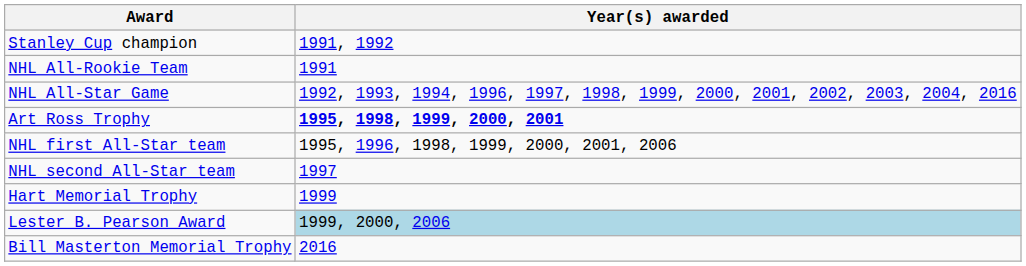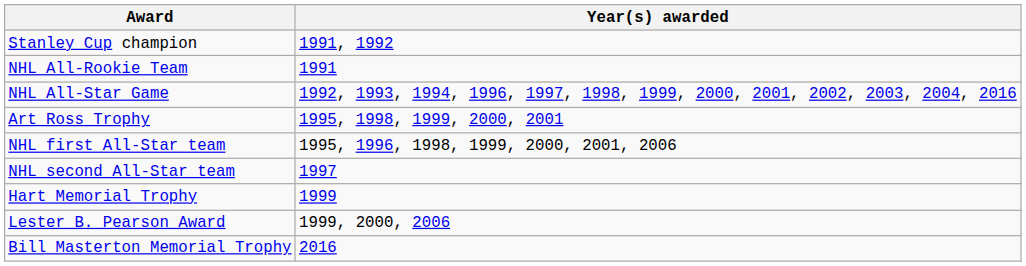(431, 120) bold -> (431, 120) normal
(375, 223) lightblue background -> (375, 223) no background
